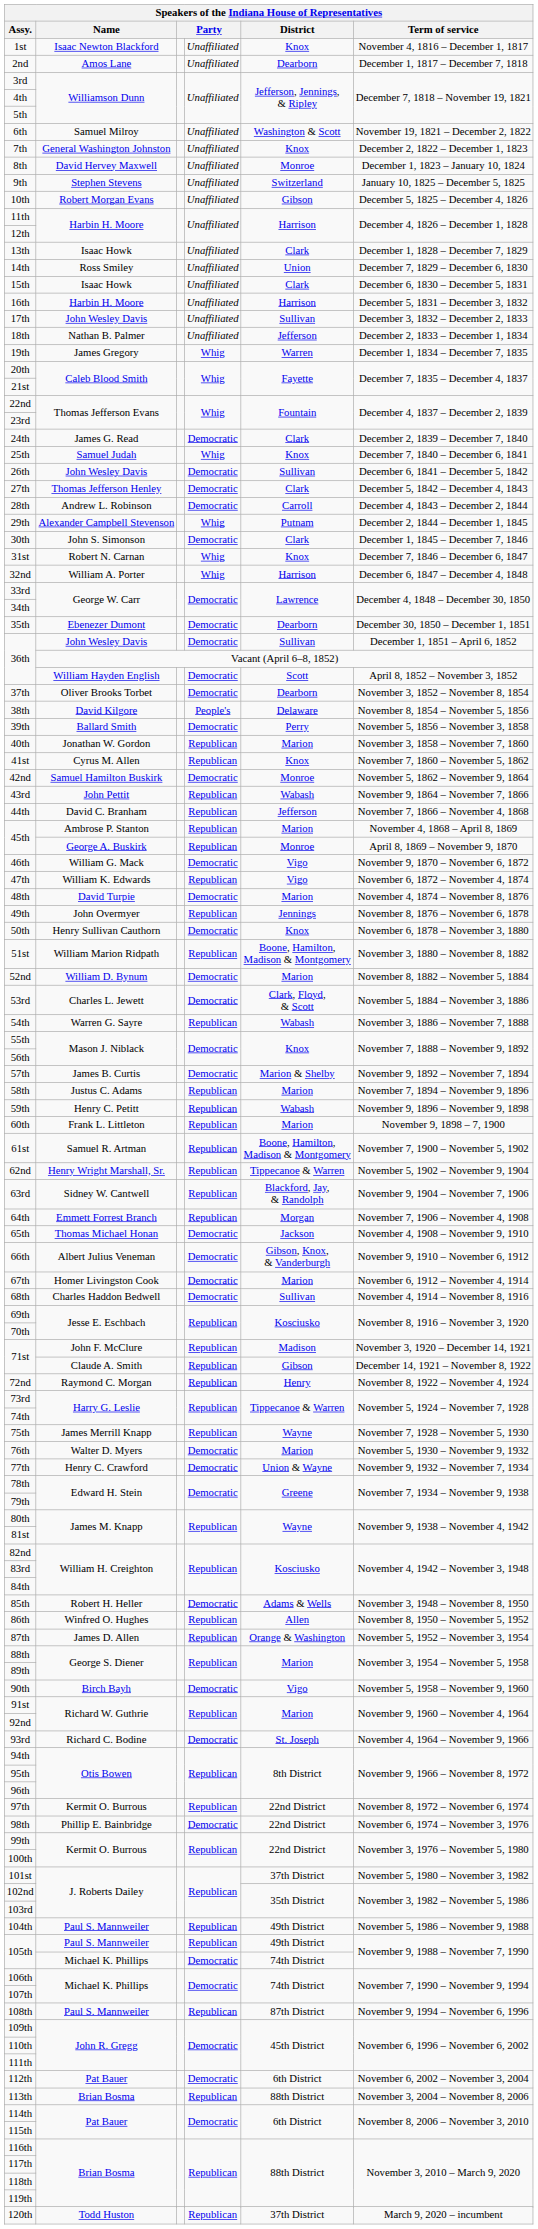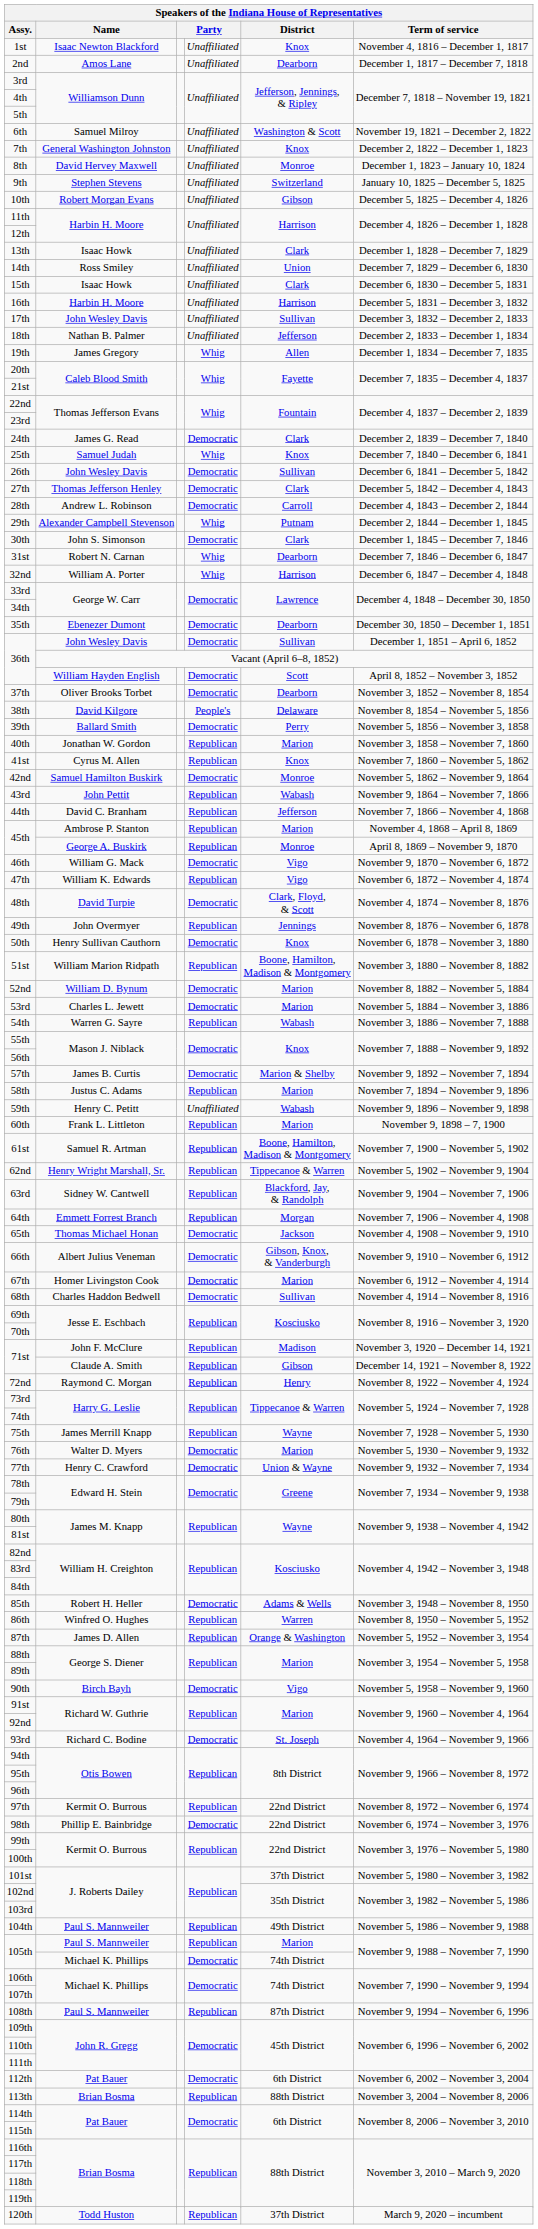(297, 353) Warren -> (297, 353) Allen
(297, 557) Knox -> (297, 557) Dearborn
(297, 897) Marion -> (297, 903) Clark, Floyd, & Scott
(297, 1000) Clark, Floyd, & Scott -> (297, 1006) Marion
(213, 1108) Republican -> (213, 1108) Unaffiliated
(297, 1620) Allen -> (297, 1620) Warren
(297, 1943) 49th District -> (297, 1943) Marion
